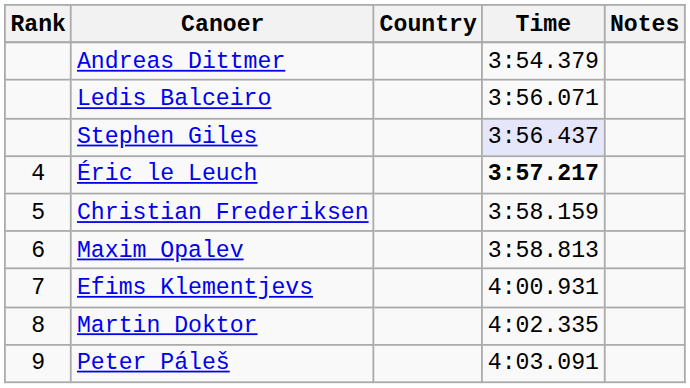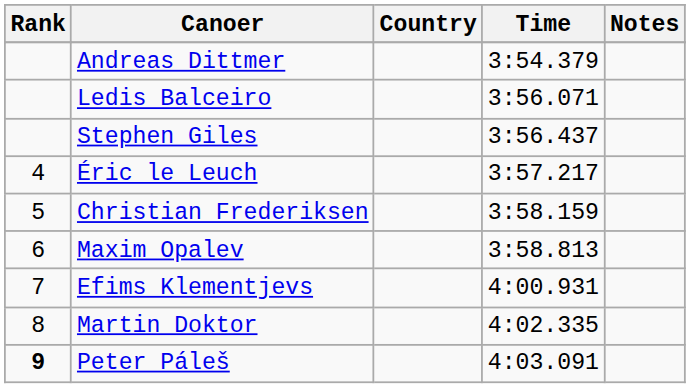(543, 137) lavender background -> (543, 137) no background
(543, 175) bold -> (543, 175) normal
(38, 363) normal -> (38, 363) bold
